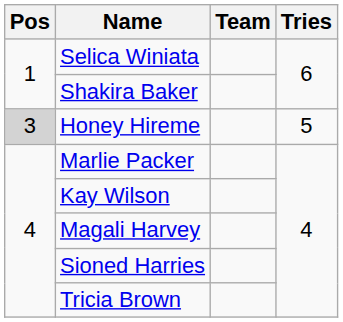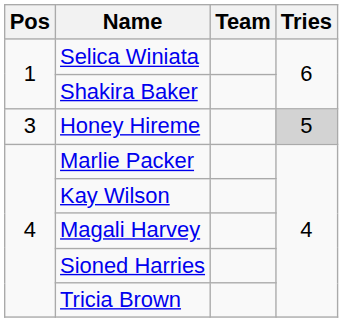(30, 126) lightgrey background -> (30, 126) no background
(306, 126) no background -> (306, 126) lightgrey background
